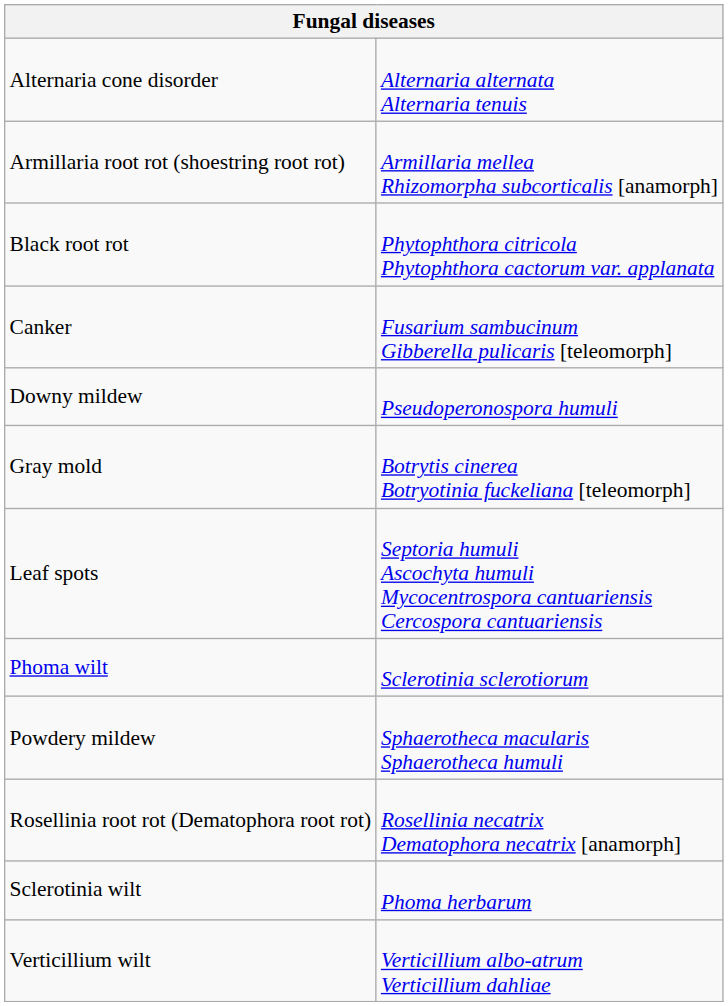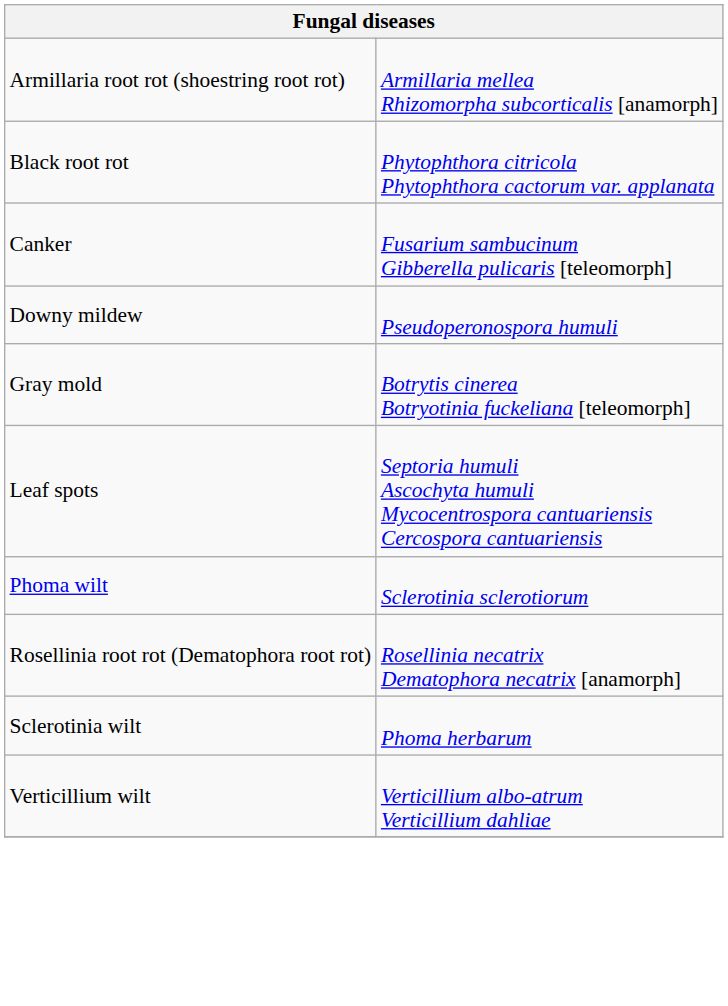- row: (114, 79)
- row: (83, 737)
